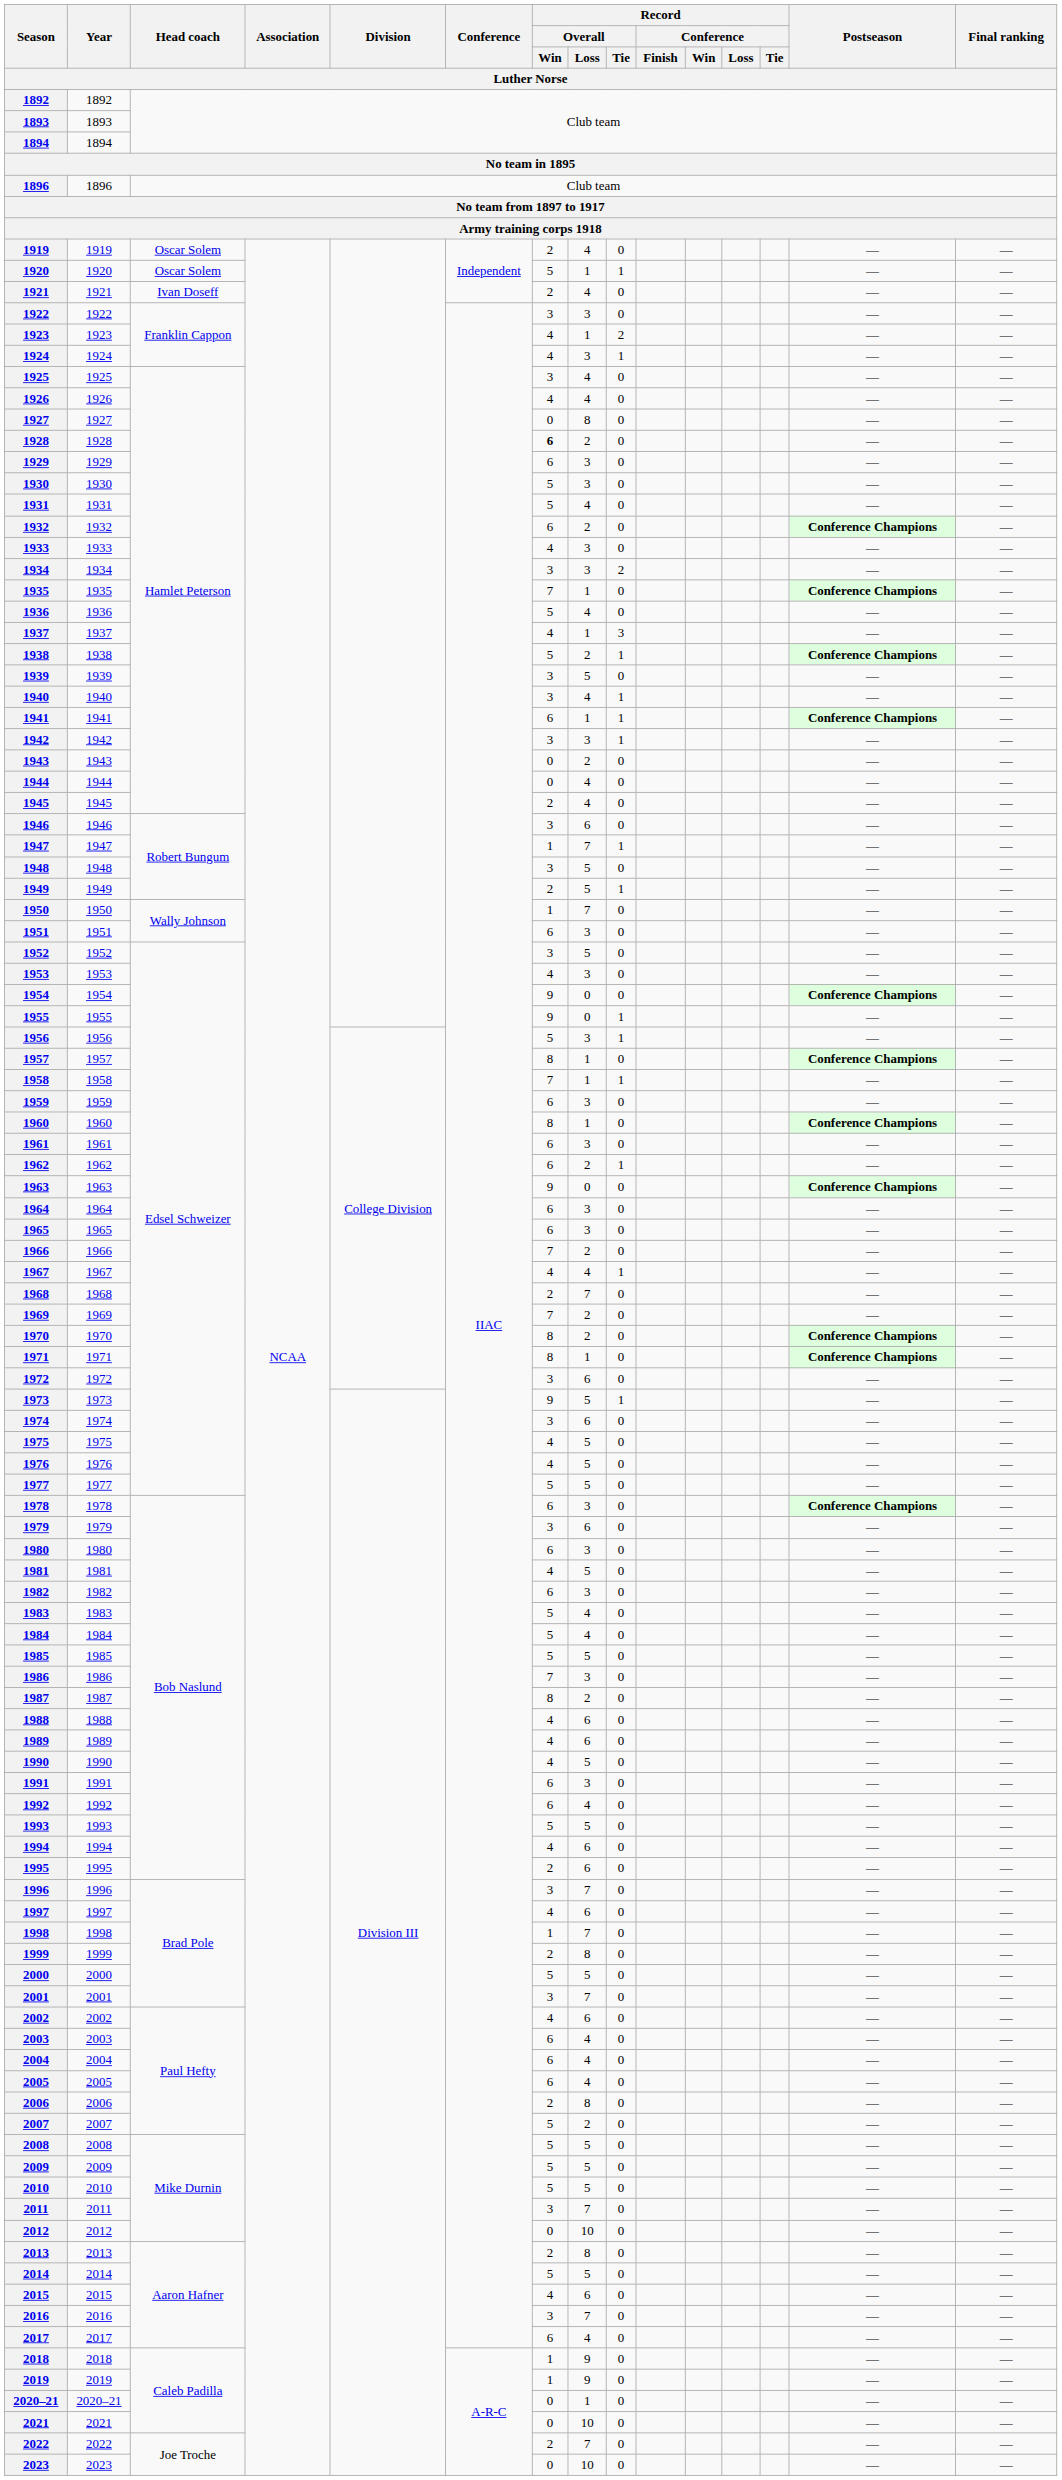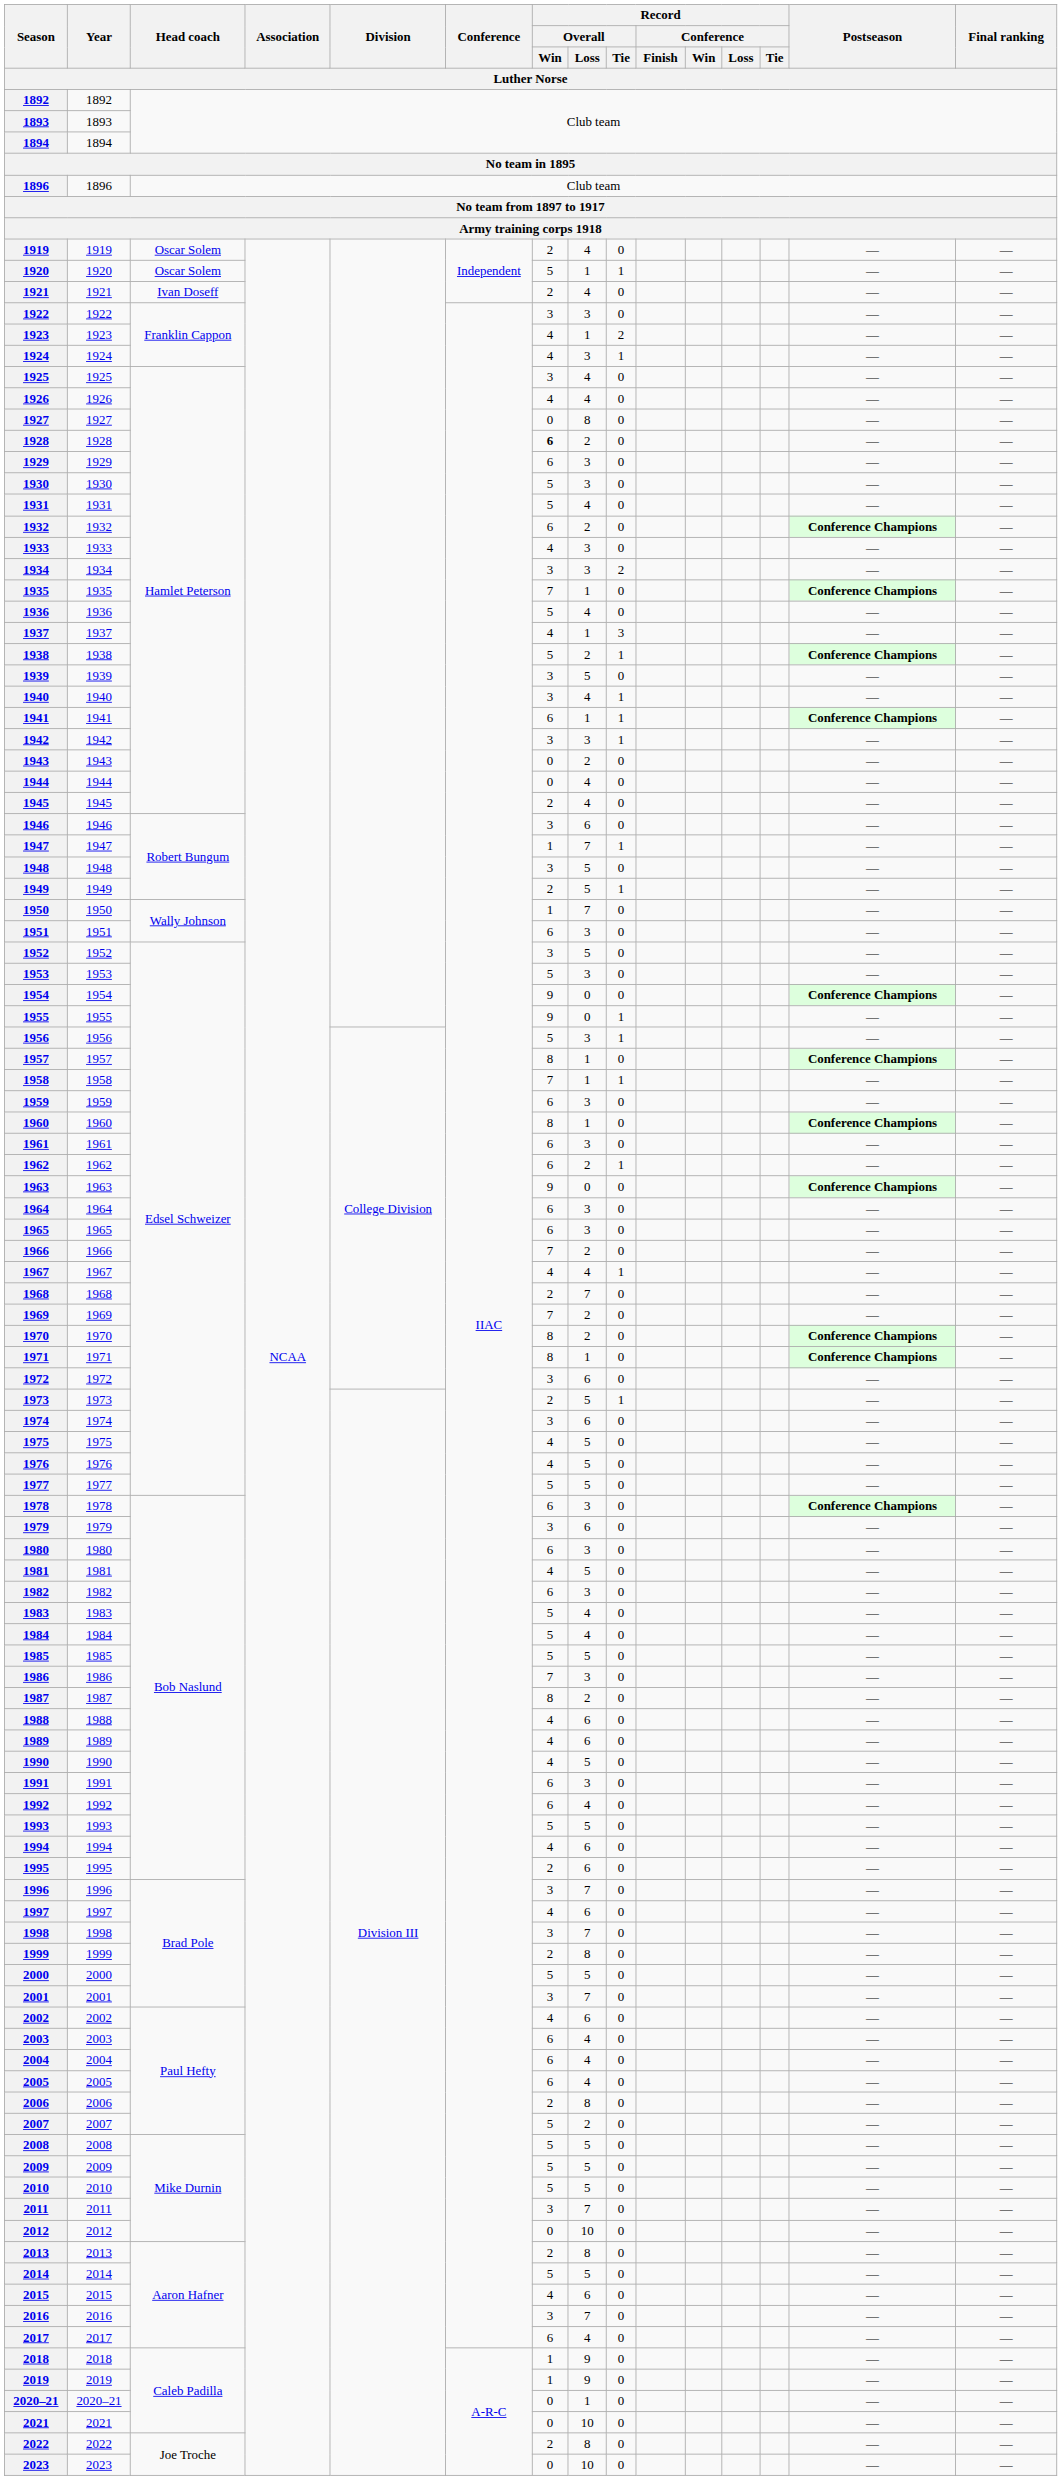(550, 973) 4 -> (550, 973) 5
(550, 1400) 9 -> (550, 1400) 2
(550, 1932) 1 -> (550, 1932) 3
(587, 2443) 7 -> (587, 2443) 8
